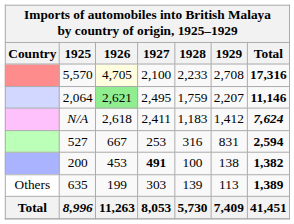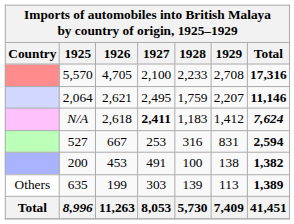(117, 75) lightyellow background -> (117, 75) no background
(117, 97) lightgreen background -> (117, 97) no background
(156, 119) normal -> (156, 119) bold
(156, 163) bold -> (156, 163) normal
